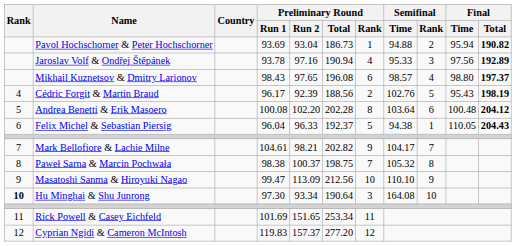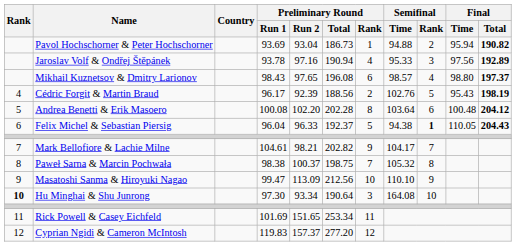(431, 126) normal -> (431, 126) bold
